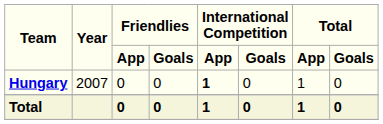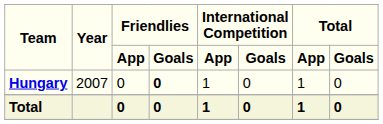(157, 82) normal -> (157, 82) bold
(206, 82) bold -> (206, 82) normal
